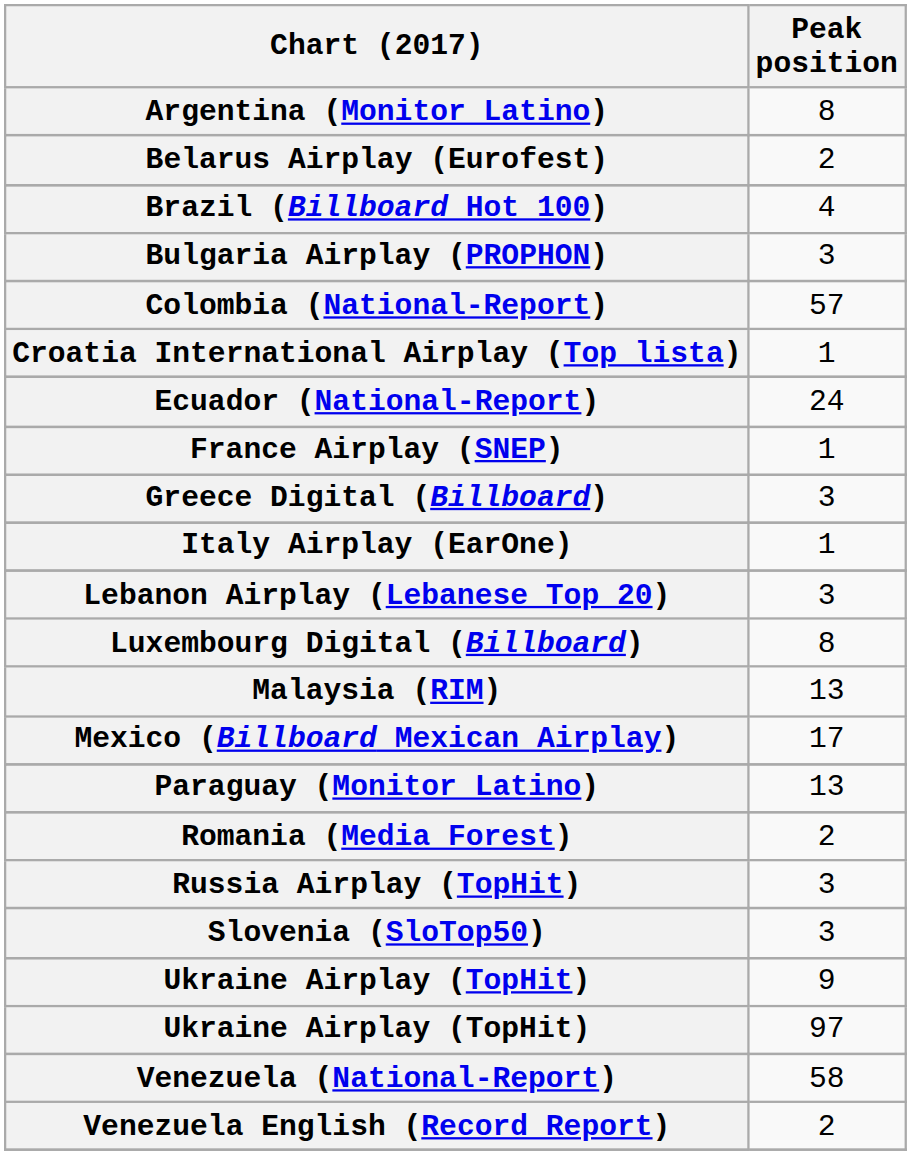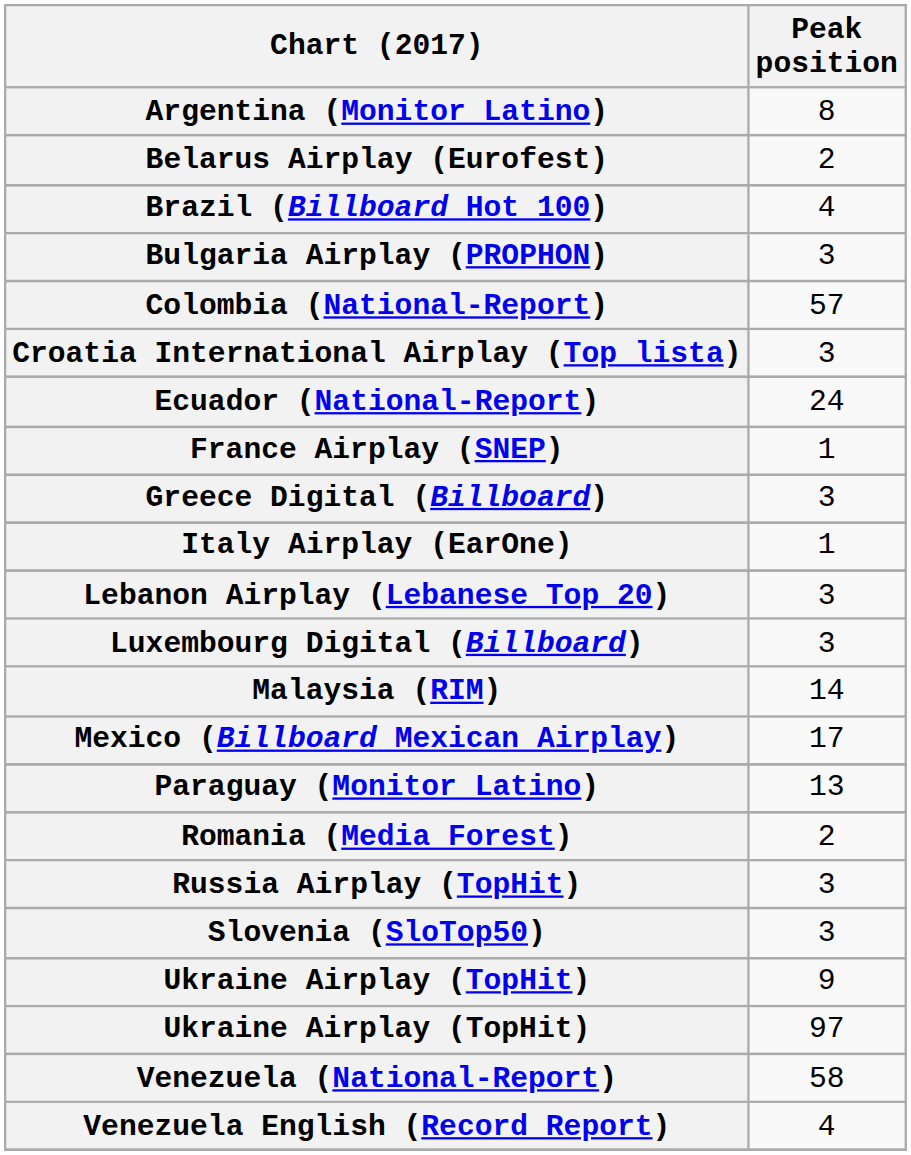(827, 353) 1 -> (827, 353) 3
(827, 643) 8 -> (827, 643) 3
(827, 691) 13 -> (827, 691) 14
(827, 1126) 2 -> (827, 1126) 4
